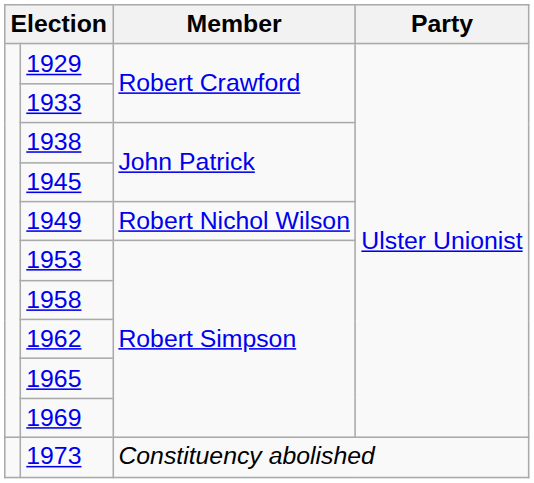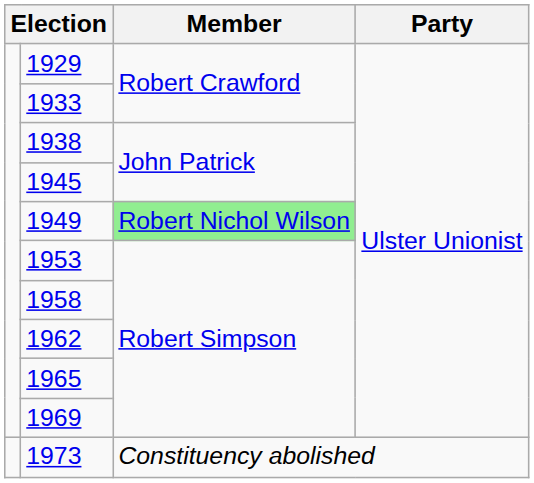(234, 220) no background -> (234, 220) lightgreen background
